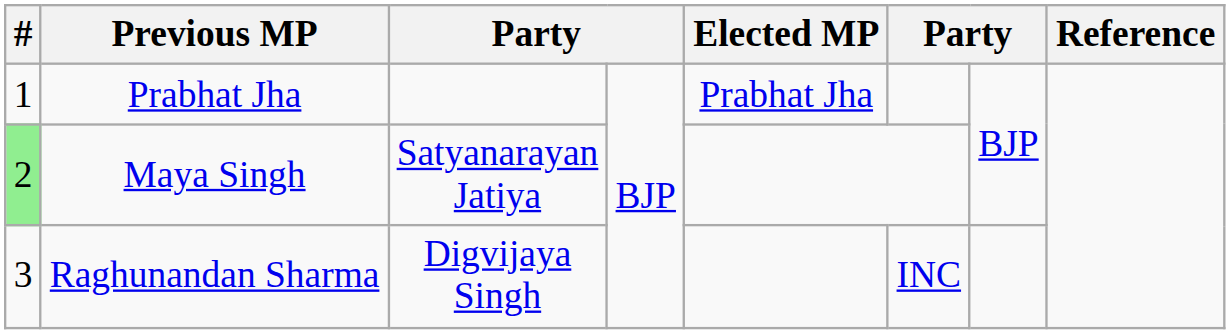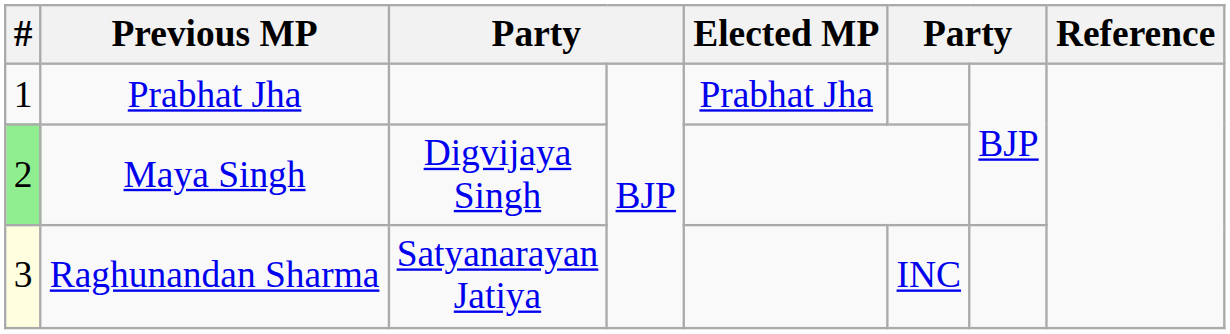(497, 174) Satyanarayan Jatiya -> (497, 174) Digvijaya Singh
(23, 275) no background -> (23, 275) lightyellow background
(497, 275) Digvijaya Singh -> (497, 275) Satyanarayan Jatiya
